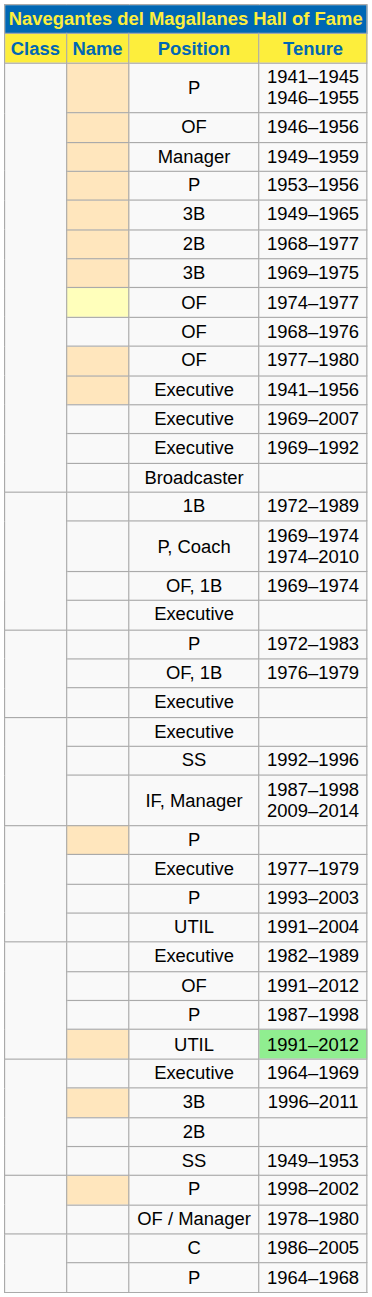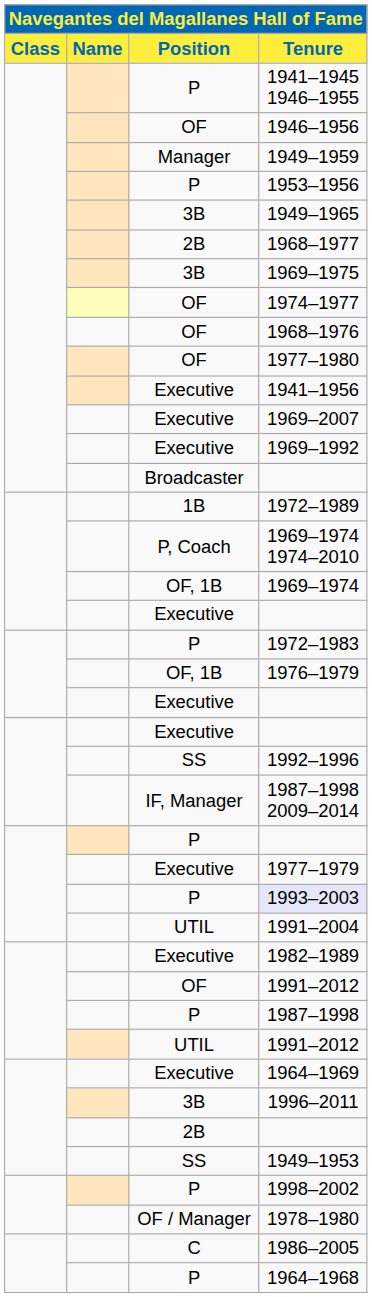(313, 898) no background -> (313, 898) lavender background
(313, 1044) lightgreen background -> (313, 1044) no background
